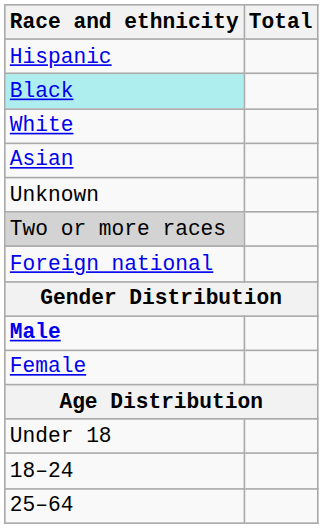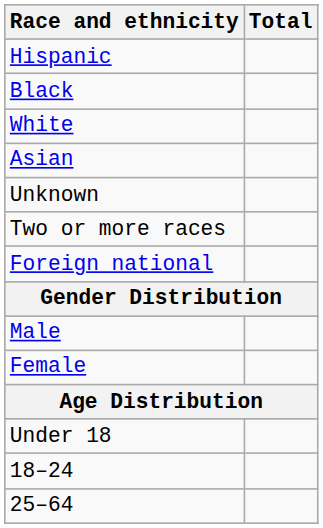(42, 91) paleturquoise background -> (42, 91) no background
(118, 229) lightgrey background -> (118, 229) no background
(35, 333) bold -> (35, 333) normal
